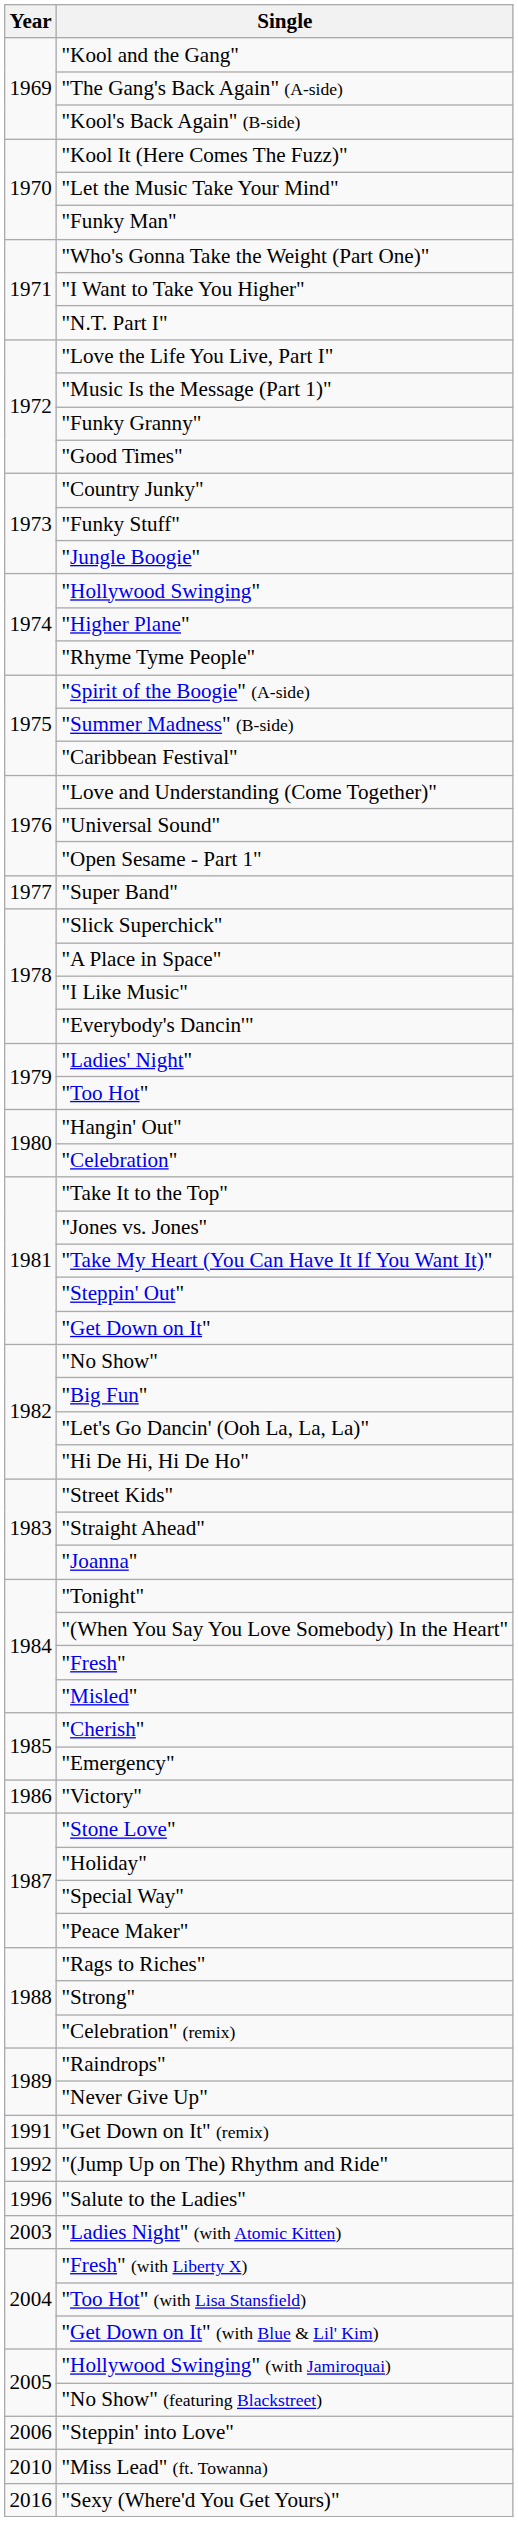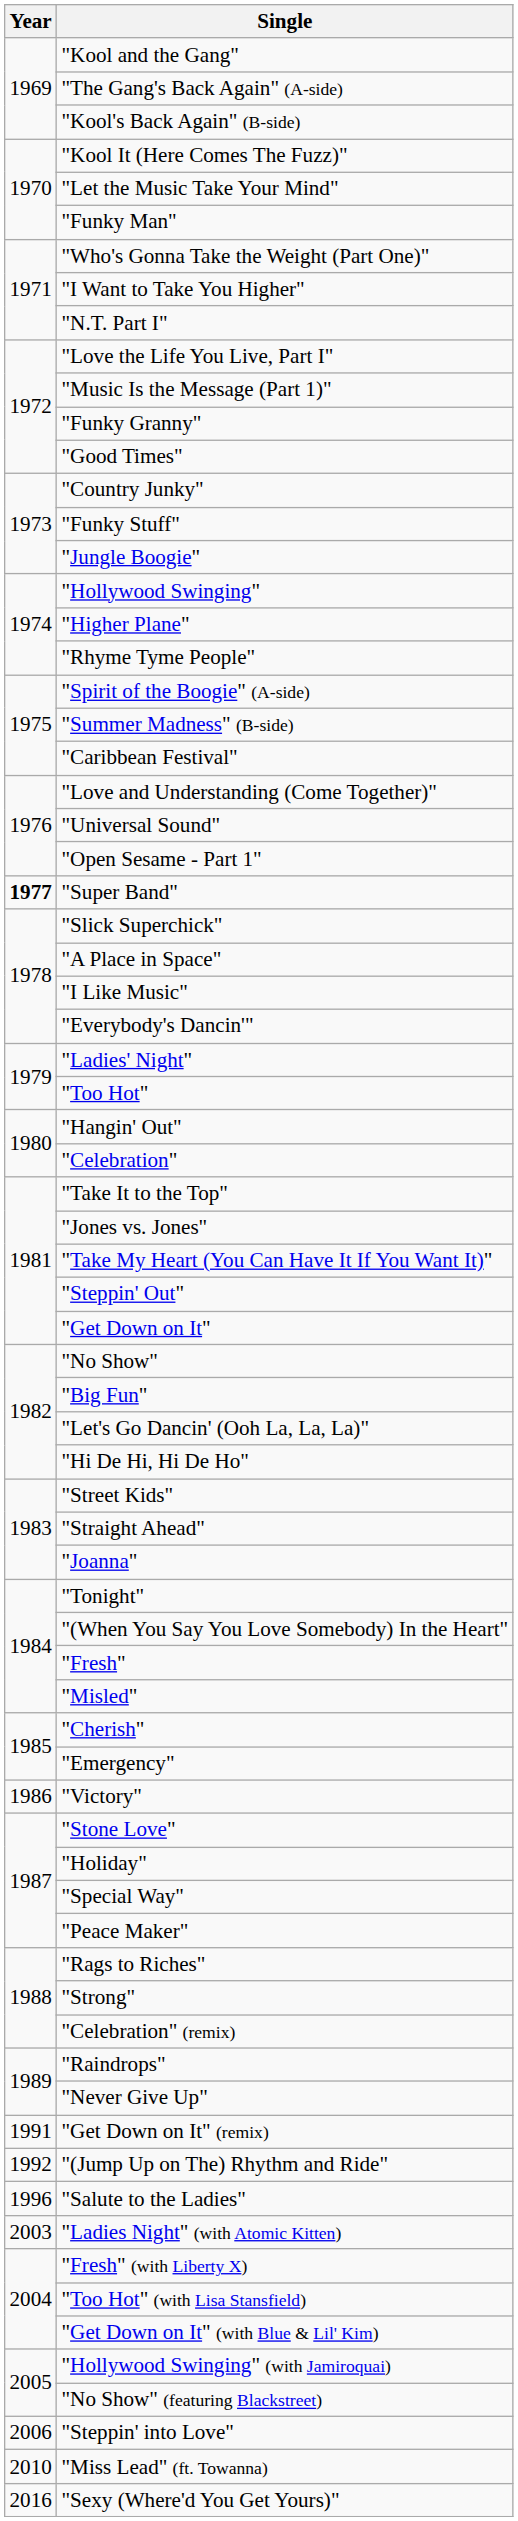(31, 892) normal -> (31, 892) bold
